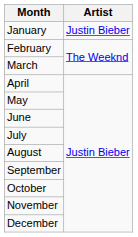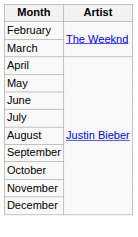- row: (27, 30)
